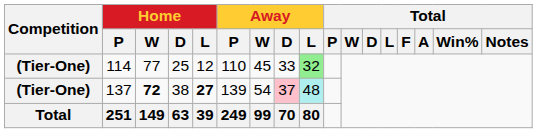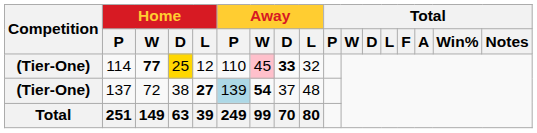(152, 66) normal -> (152, 66) bold
(180, 66) no background -> (180, 66) gold background
(262, 66) no background -> (262, 66) pink background
(287, 66) normal -> (287, 66) bold
(311, 66) lightgreen background -> (311, 66) no background
(152, 90) bold -> (152, 90) normal
(234, 90) no background -> (234, 90) lightblue background
(262, 90) normal -> (262, 90) bold
(287, 90) pink background -> (287, 90) no background
(311, 90) paleturquoise background -> (311, 90) no background
